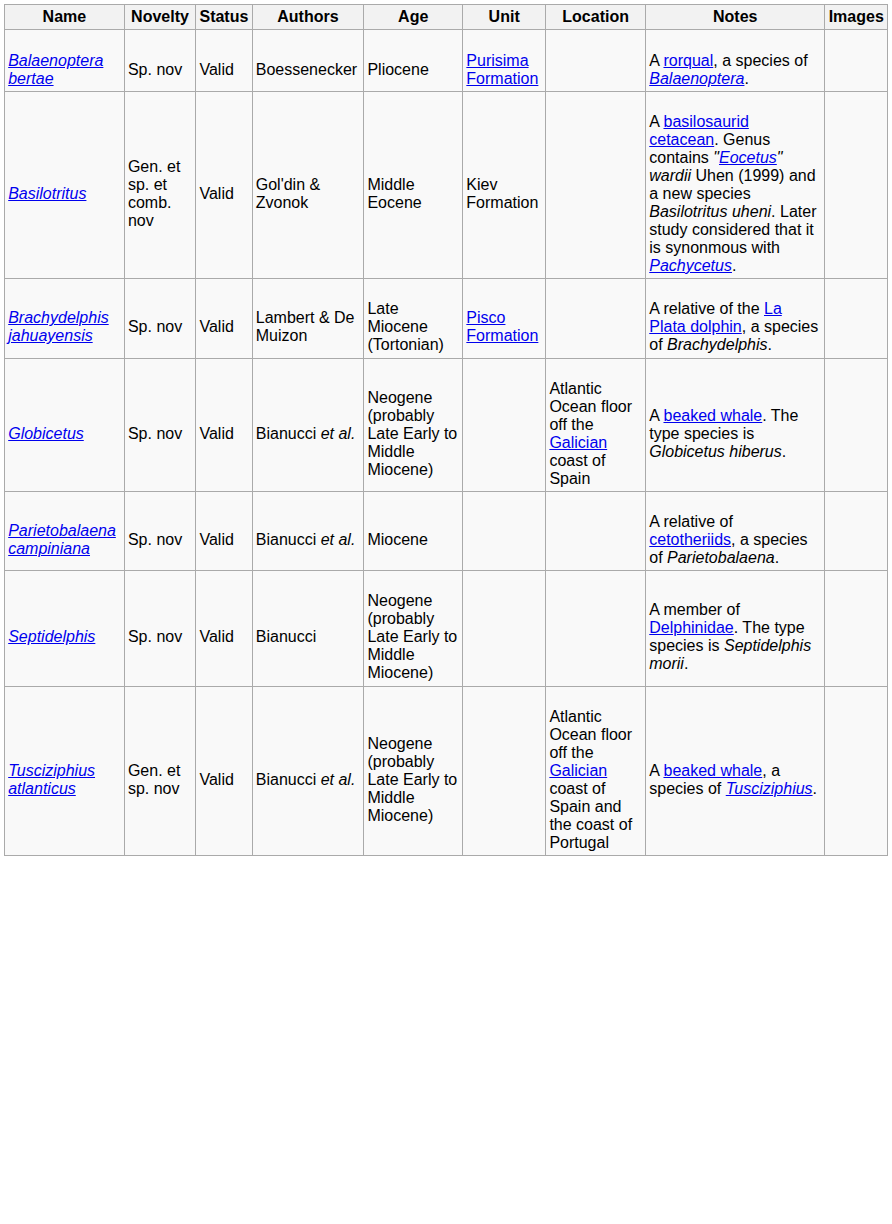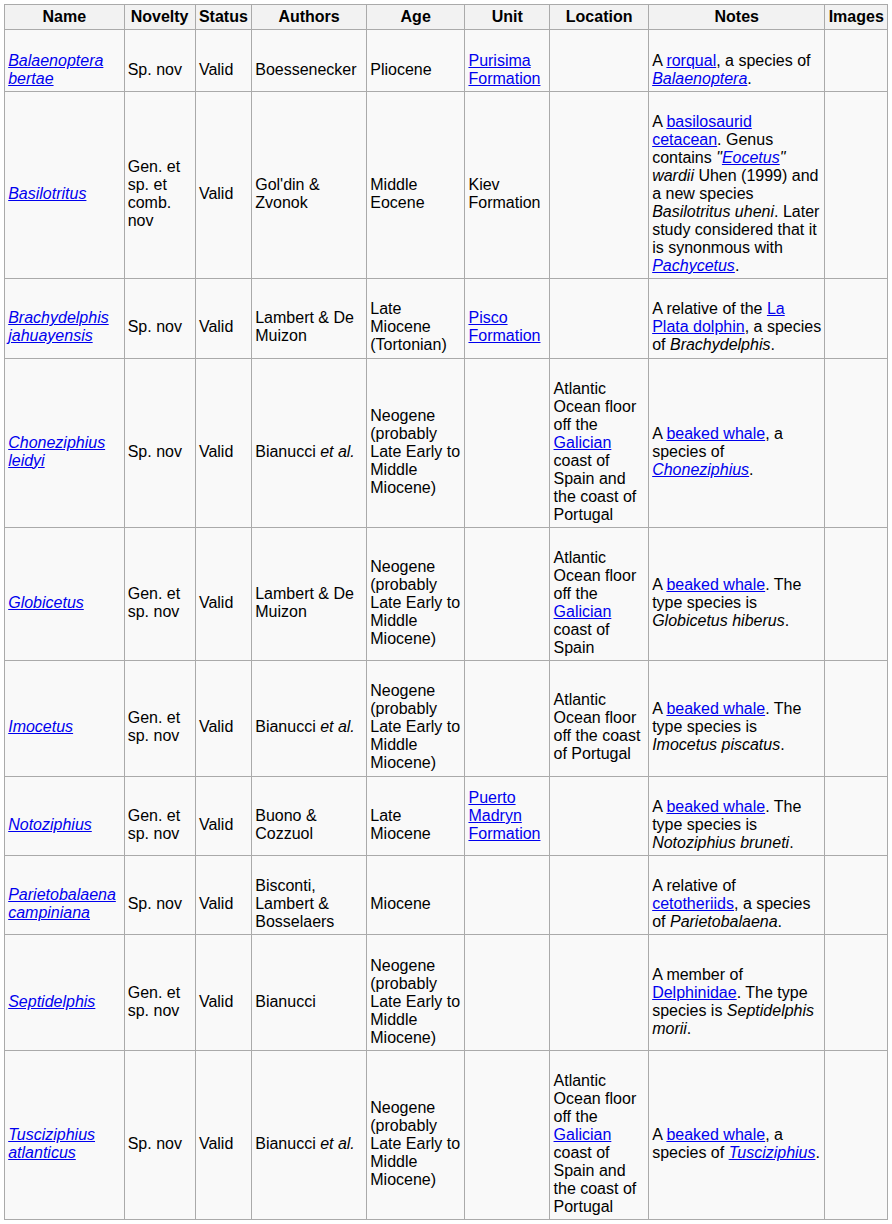+ row: (57, 451)
(155, 433) Sp. nov -> (154, 603) Gen. et sp. nov
(306, 433) Bianucci et al. -> (305, 603) Lambert & De Muizon
+ row: (41, 727)
+ row: (50, 824)
(306, 540) Bianucci et al. -> (295, 904) Bisconti, Lambert & Bosselaers
(155, 637) Sp. nov -> (154, 1001) Gen. et sp. nov
(154, 779) Gen. et sp. nov -> (155, 1143) Sp. nov
